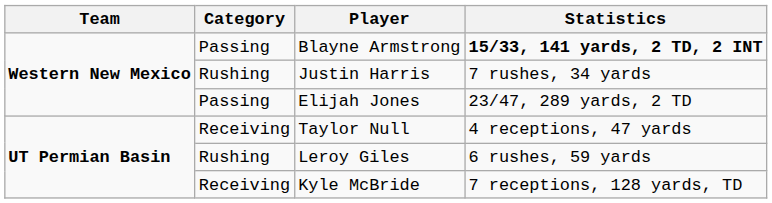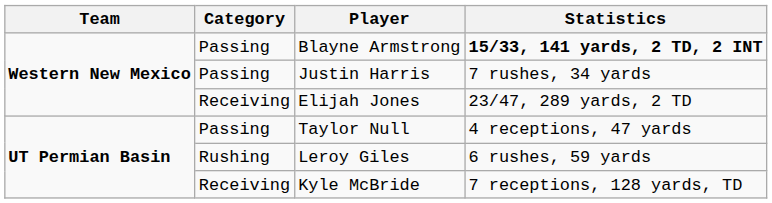(234, 74) Rushing -> (234, 74) Passing
(234, 102) Passing -> (244, 102) Receiving
(244, 129) Receiving -> (234, 129) Passing
